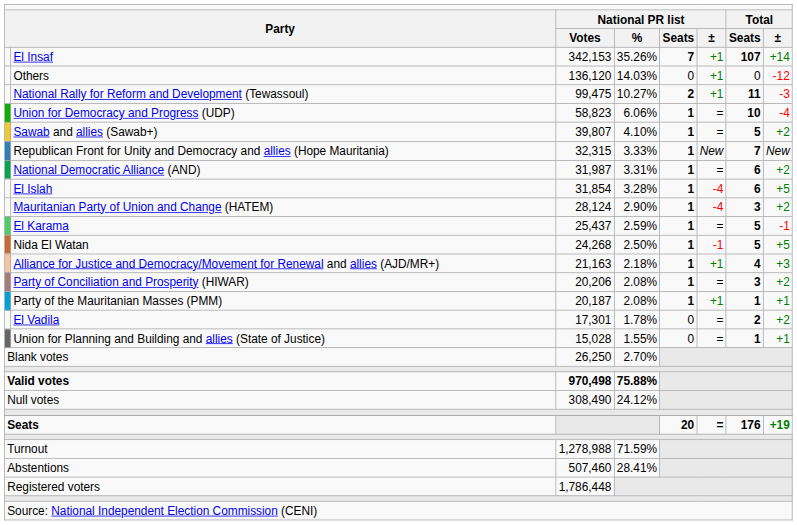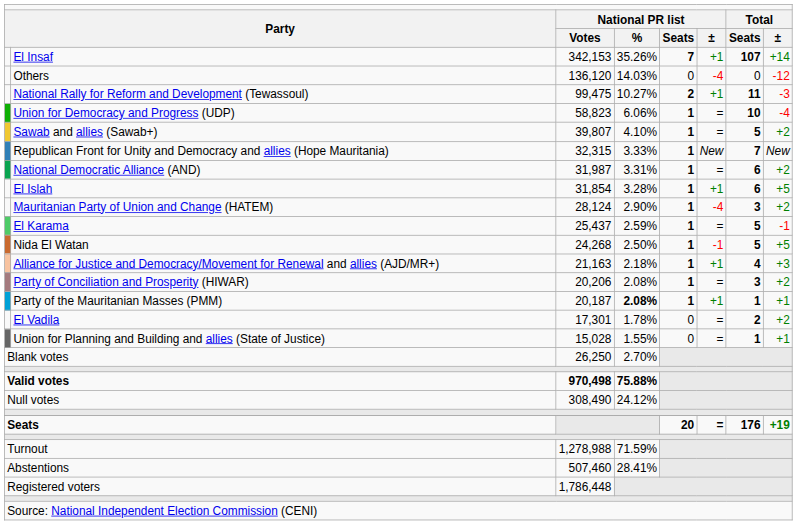(717, 76) +1 -> (718, 76) -4
(718, 188) -4 -> (717, 188) +1
(640, 301) normal -> (640, 301) bold
